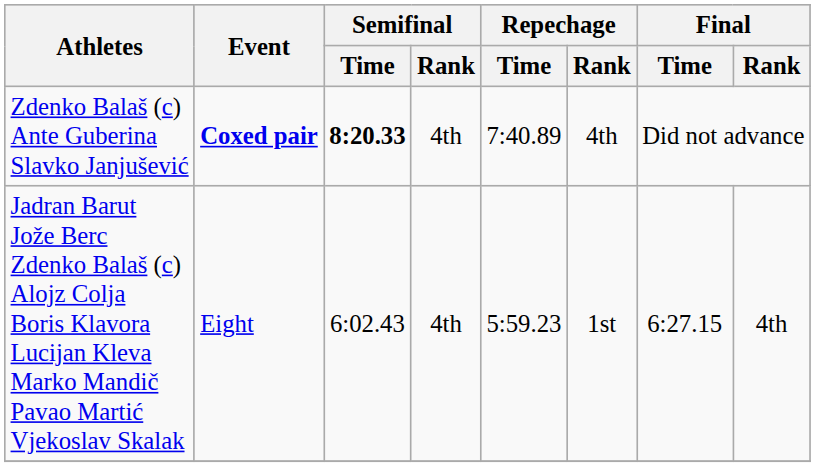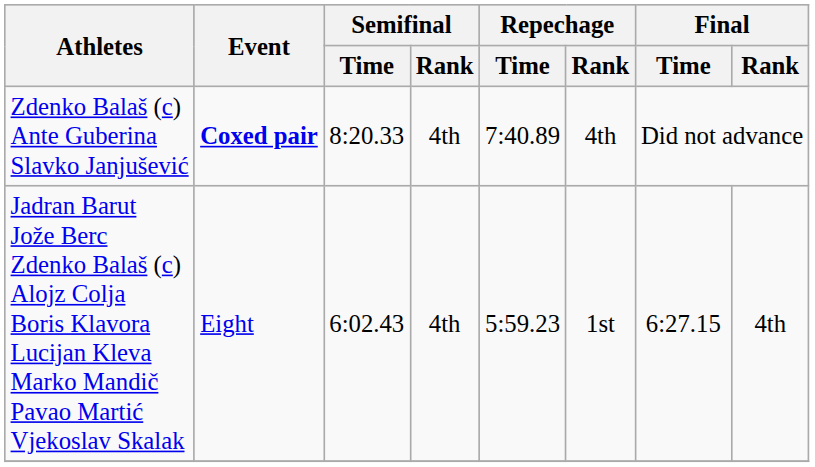(367, 136) bold -> (367, 136) normal
